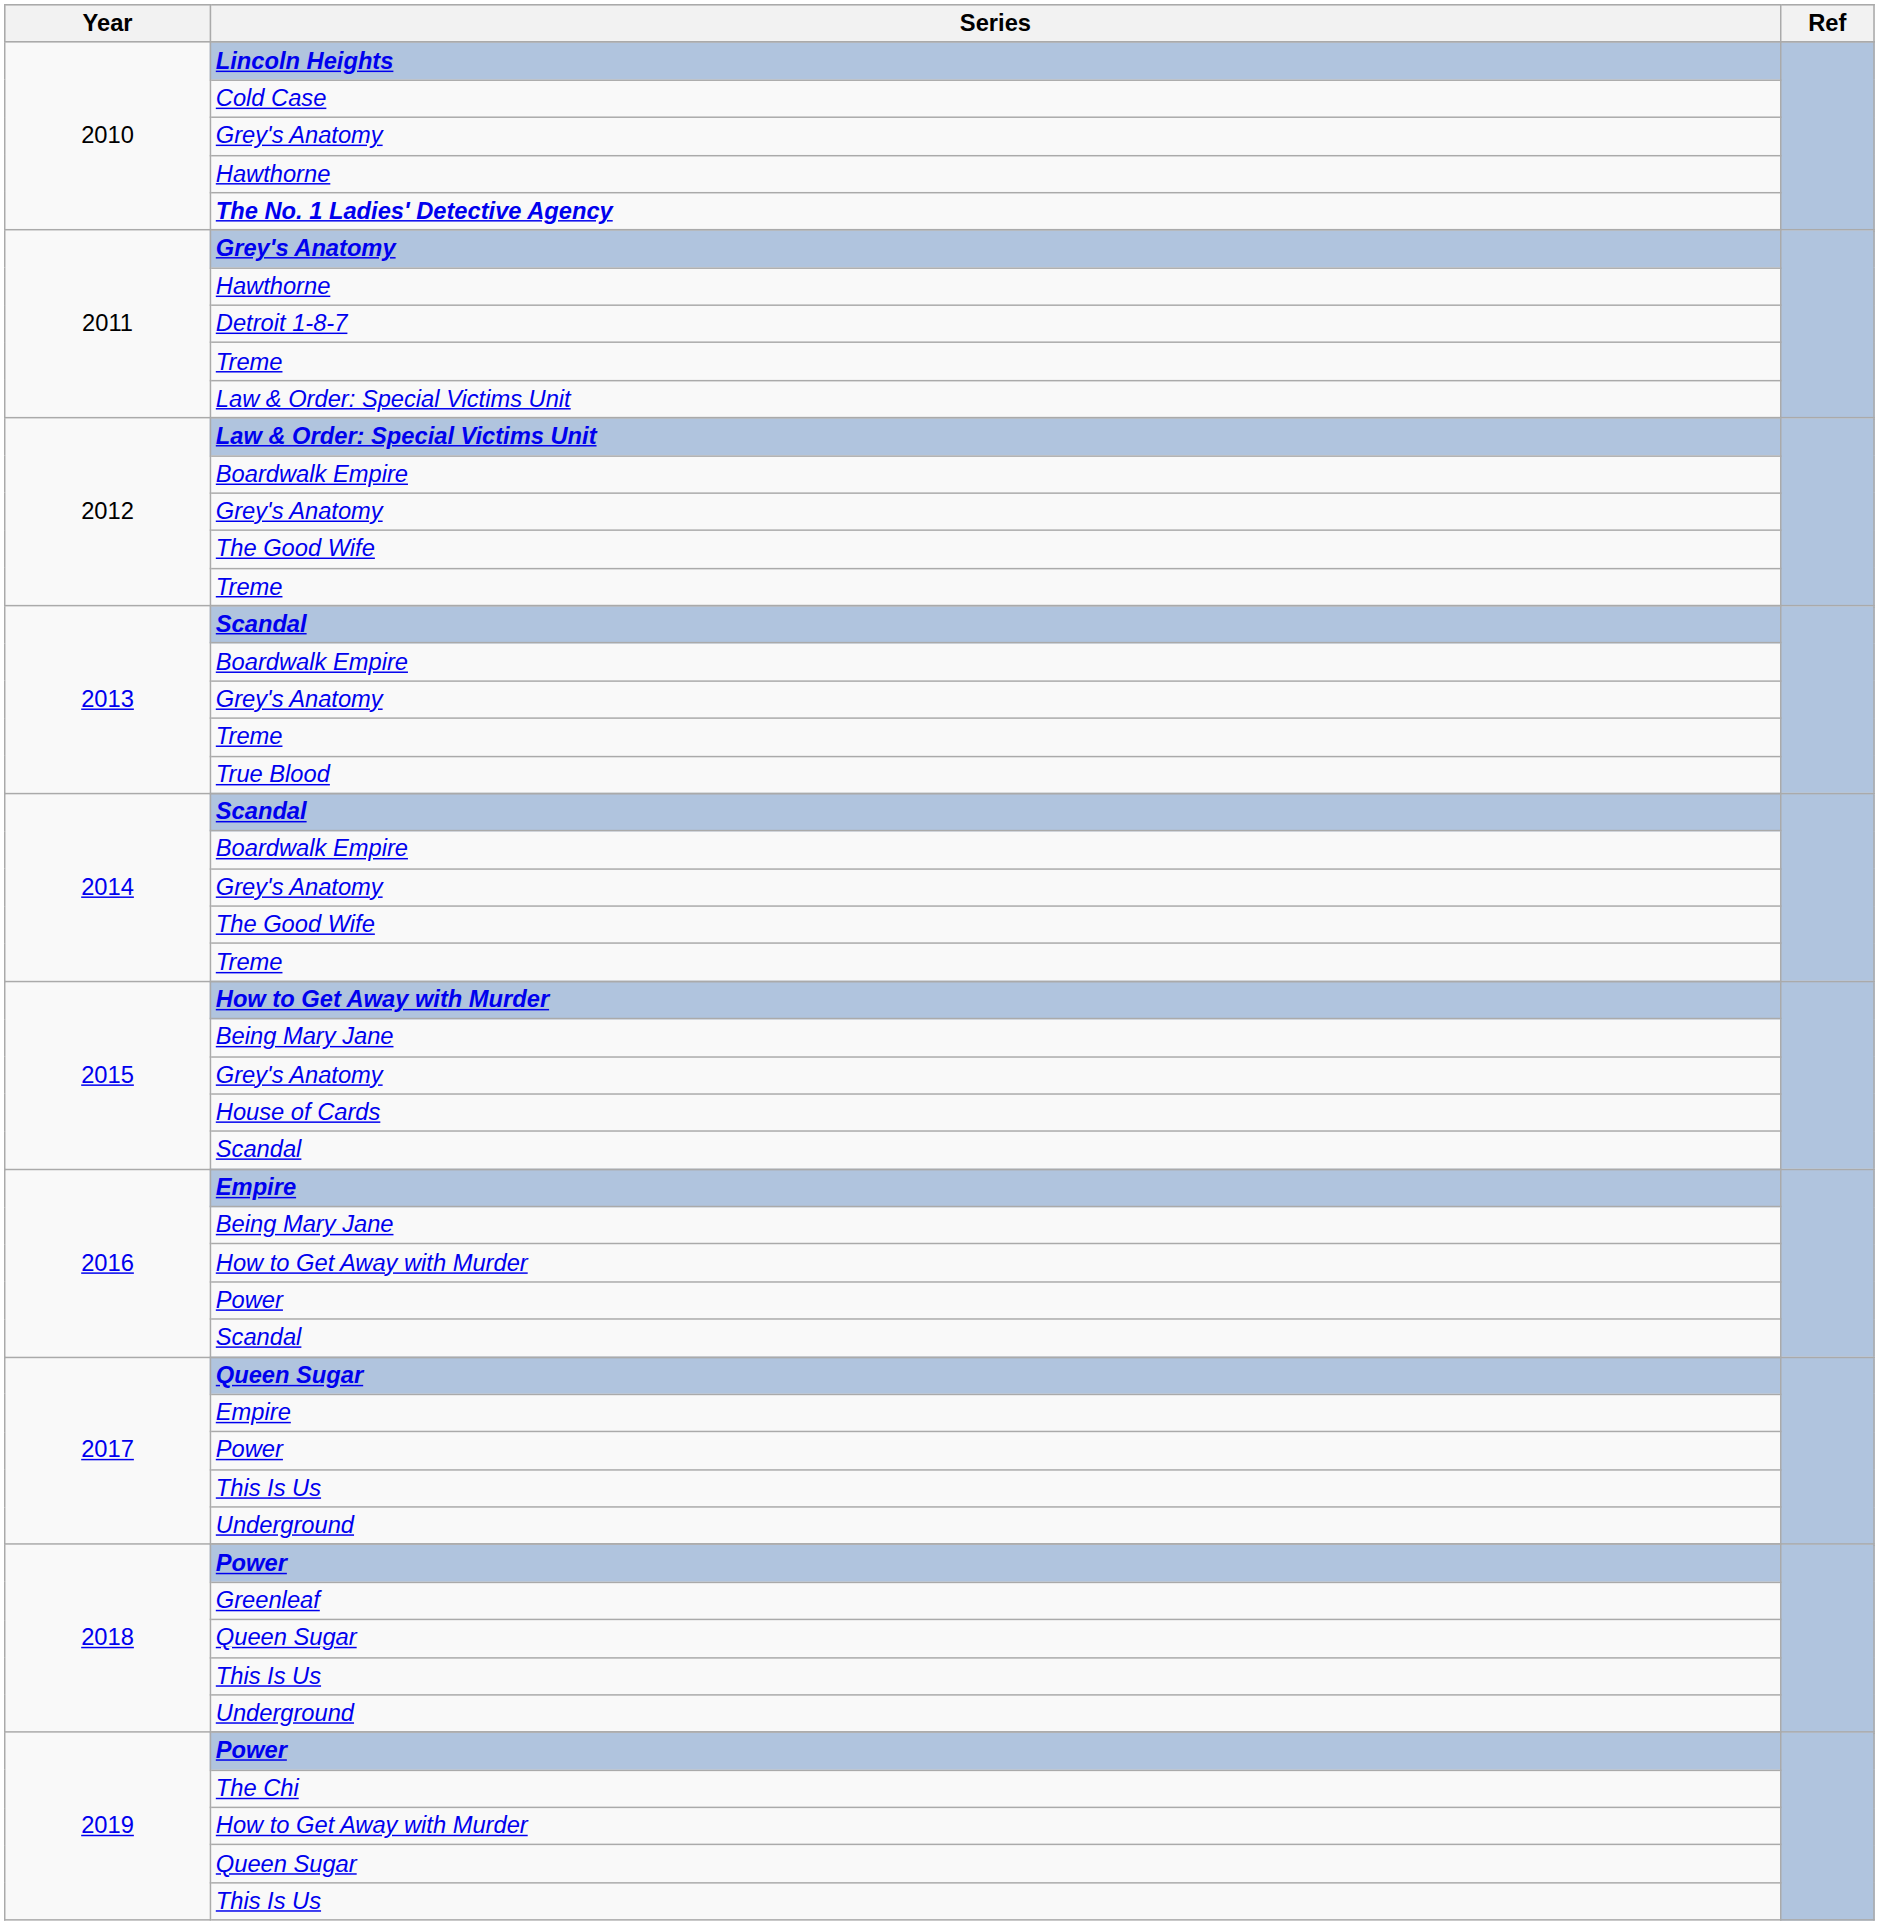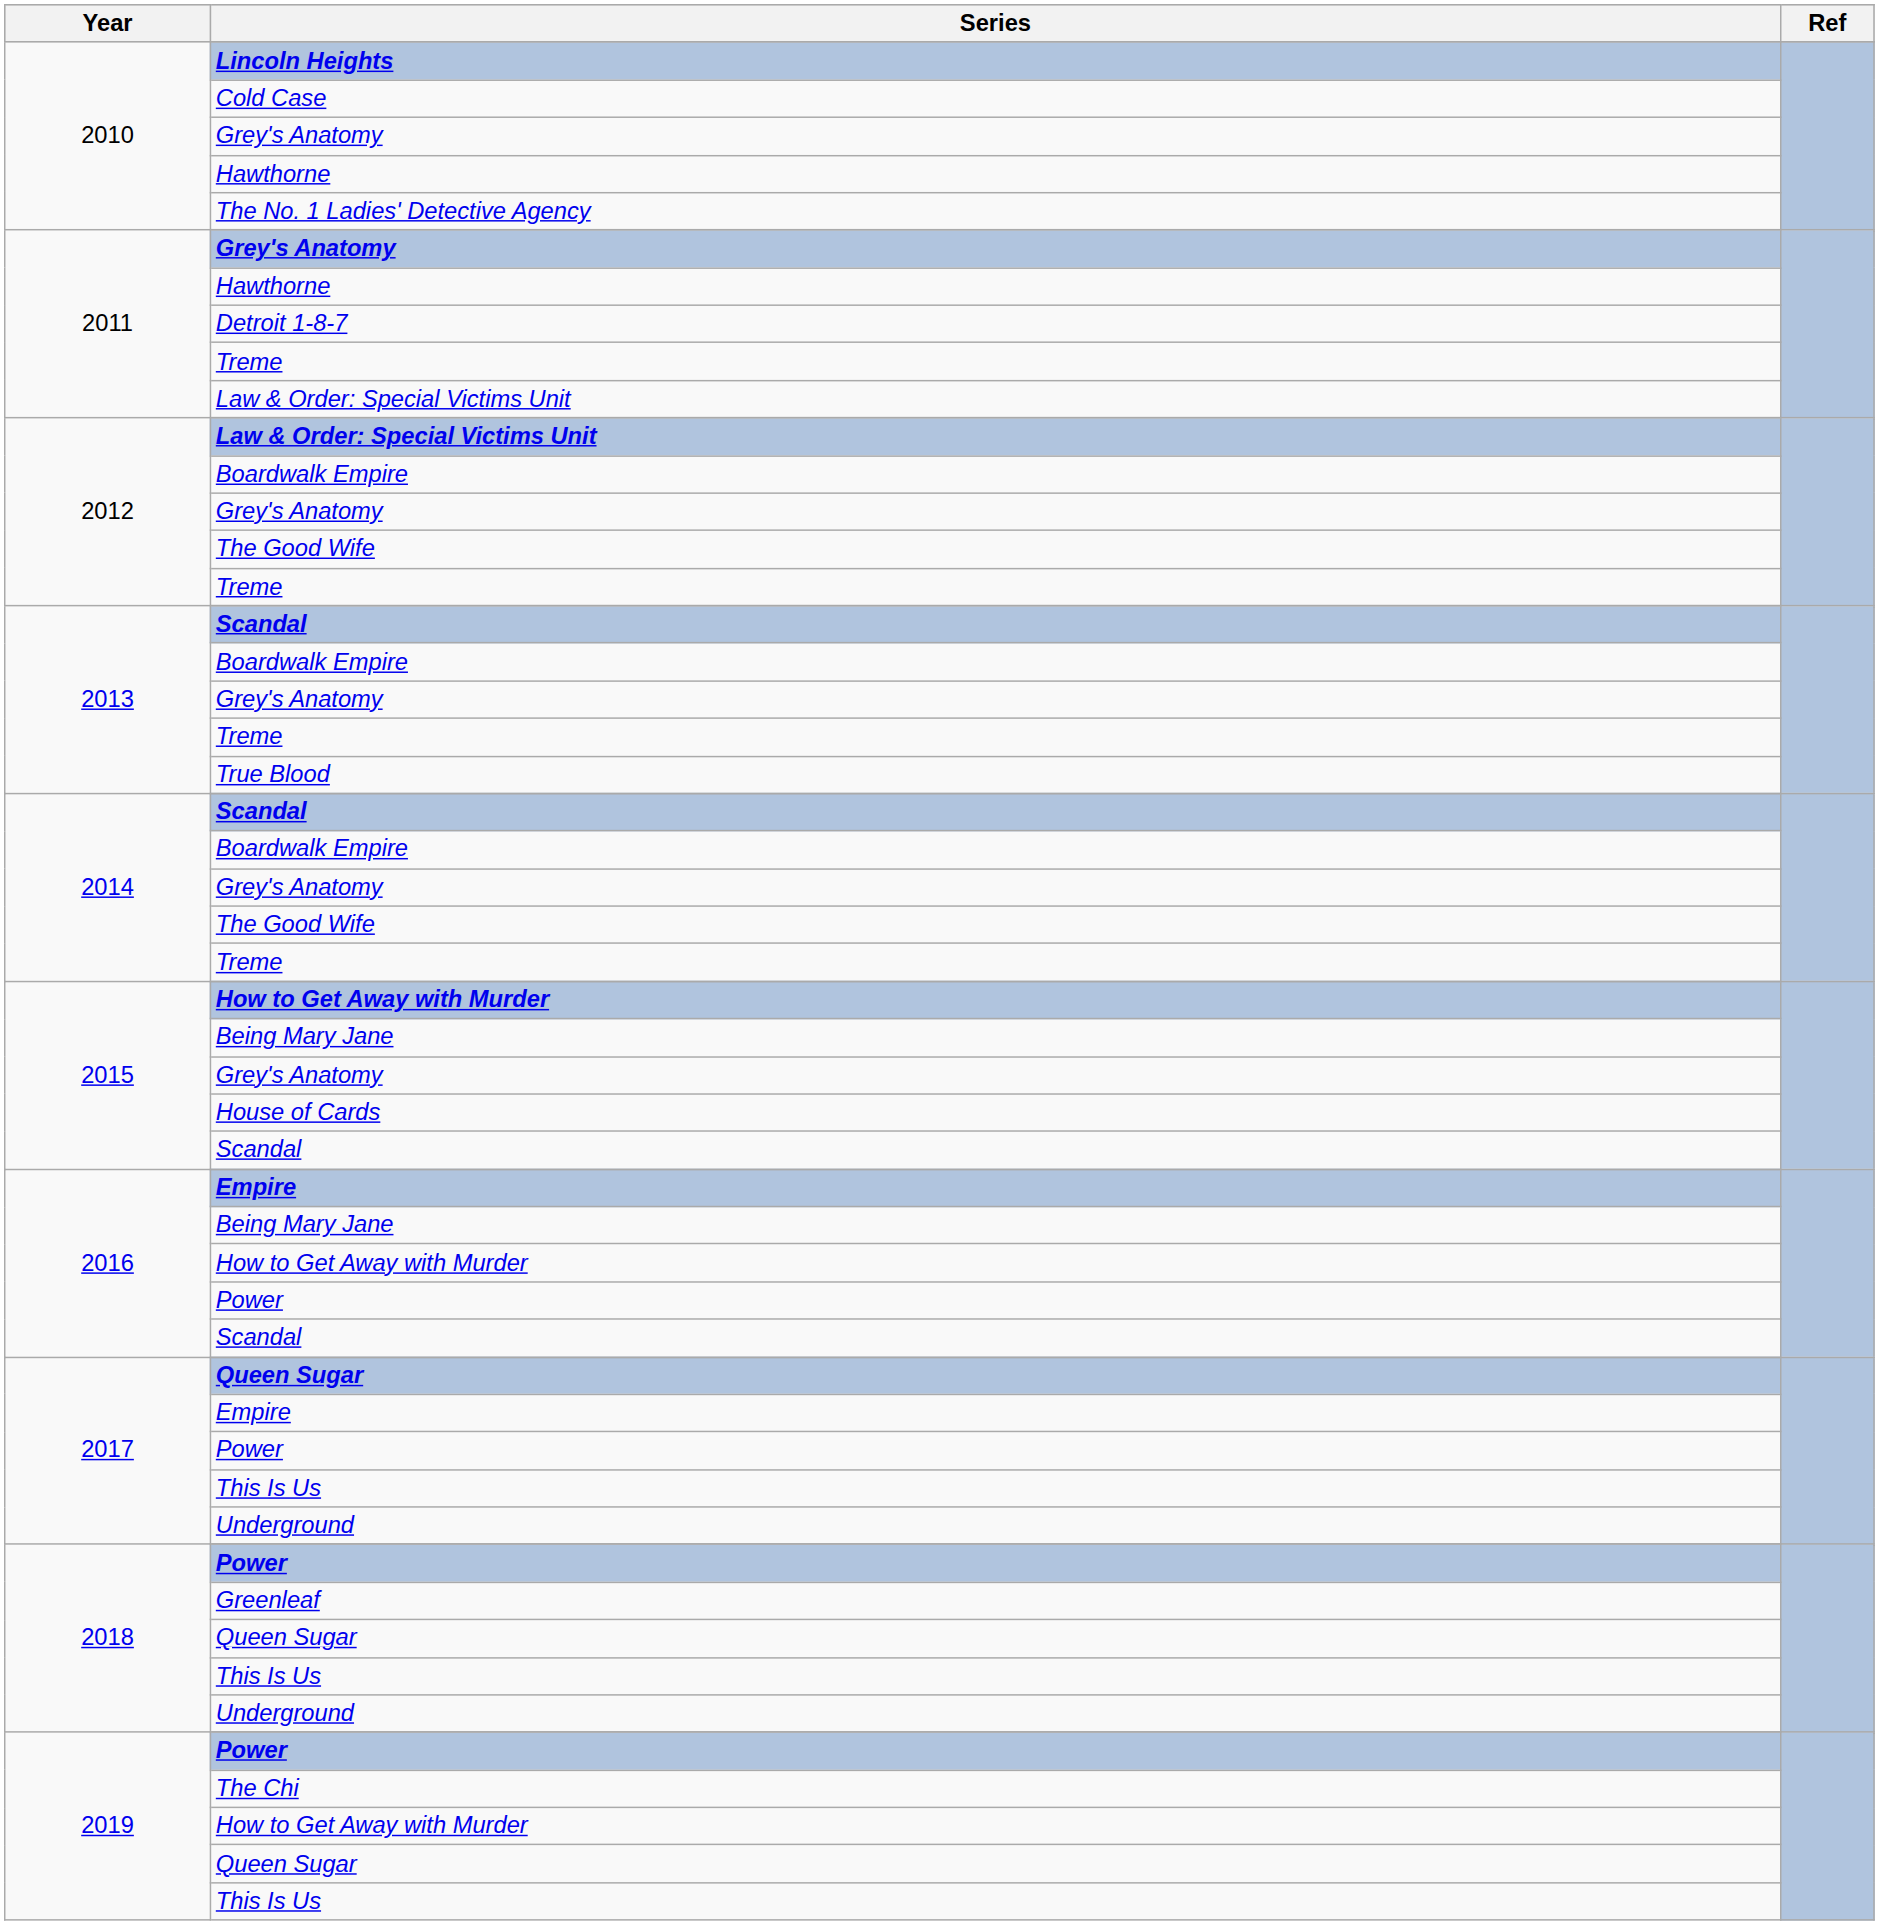(414, 211) bold -> (403, 211) normal
